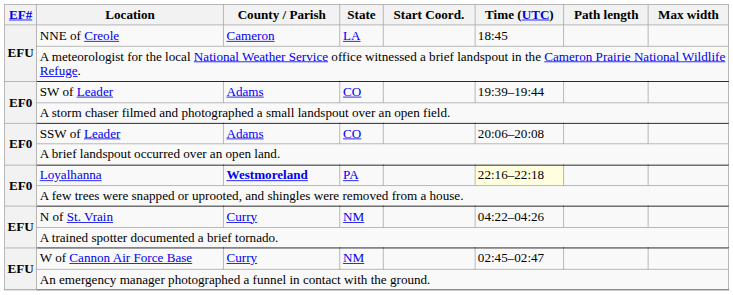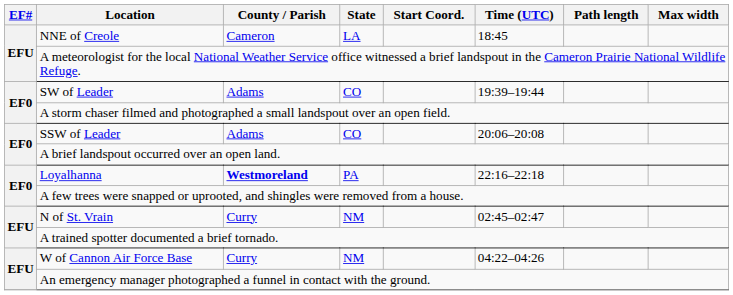(511, 175) lightyellow background -> (511, 175) no background
(511, 216) 04:22–04:26 -> (511, 216) 02:45–02:47
(511, 258) 02:45–02:47 -> (511, 258) 04:22–04:26
